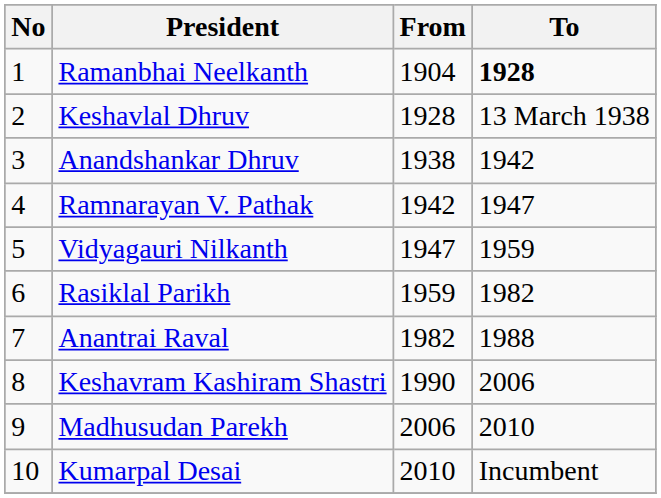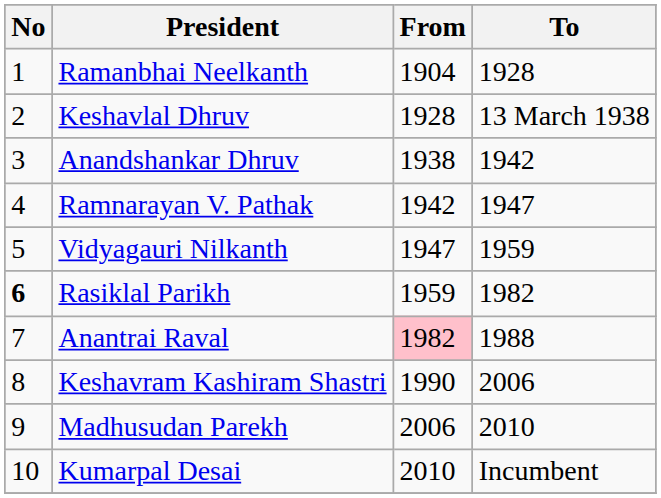(507, 71) bold -> (507, 71) normal
(18, 293) normal -> (18, 293) bold
(428, 337) no background -> (428, 337) pink background
